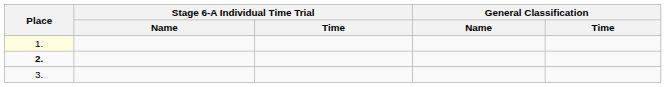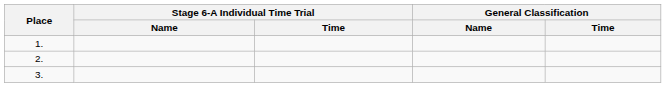(39, 44) lightyellow background -> (39, 44) no background
(39, 59) bold -> (39, 59) normal
